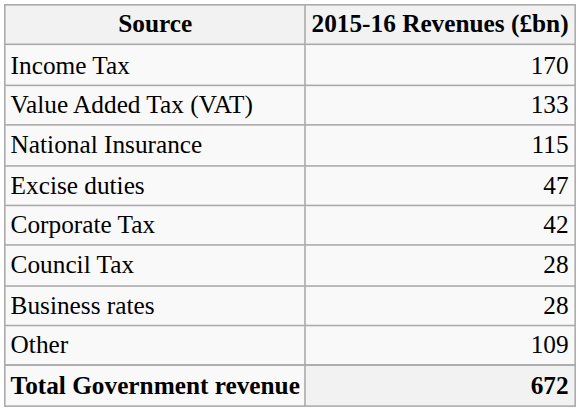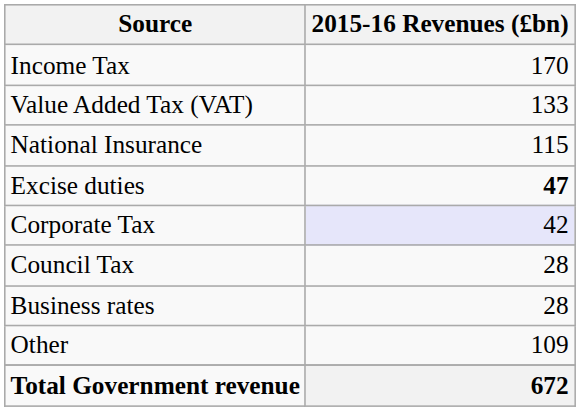(556, 184) normal -> (556, 184) bold
(556, 225) no background -> (556, 225) lavender background
